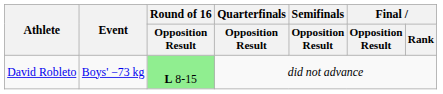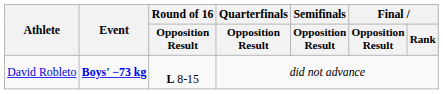(113, 72) normal -> (114, 72) bold
(181, 79) lightgreen background -> (183, 79) no background
